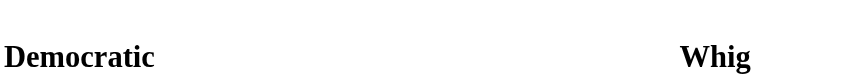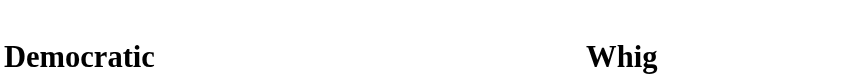columns swapped: (491, 15) <-> (715, 15)
